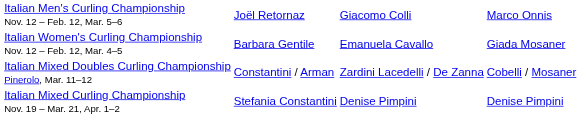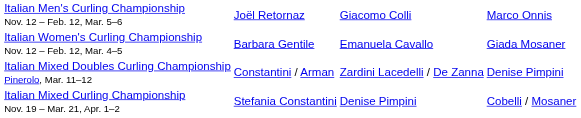(531, 72) Cobelli / Mosaner -> (525, 72) Denise Pimpini
(525, 101) Denise Pimpini -> (531, 101) Cobelli / Mosaner
